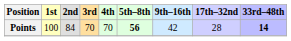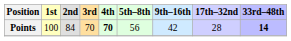(108, 27) normal -> (108, 27) bold
(135, 27) bold -> (135, 27) normal
